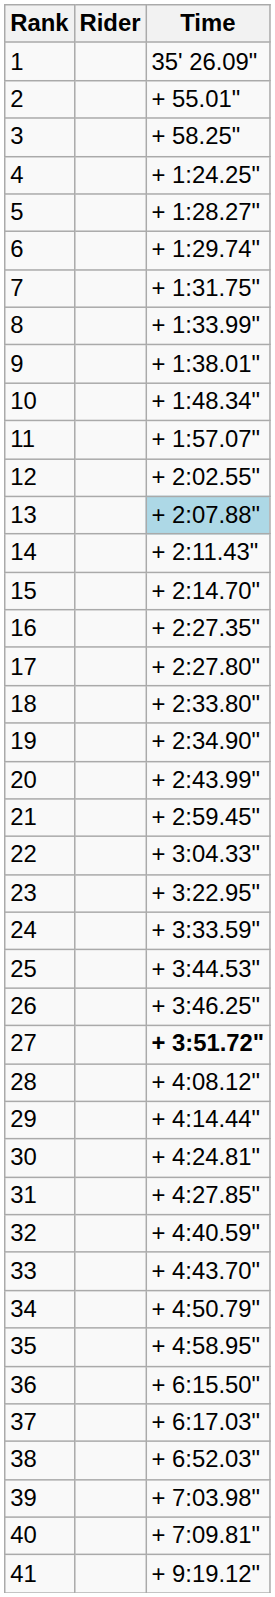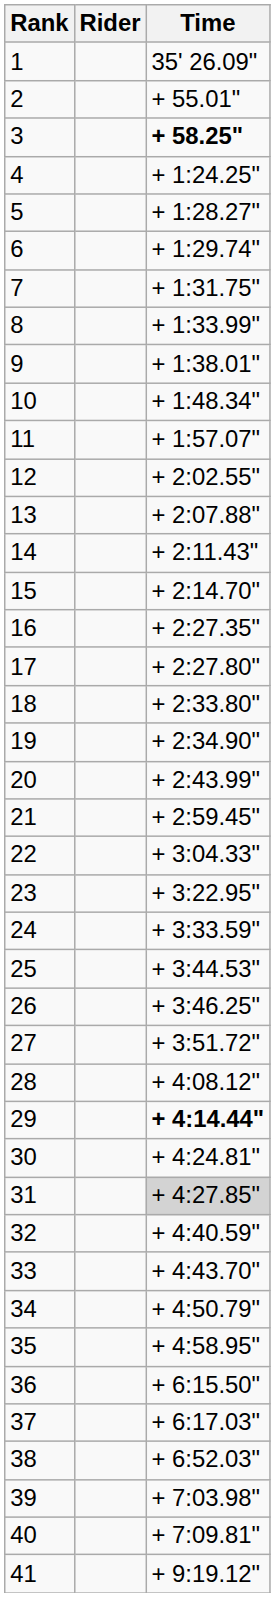(196, 136) normal -> (197, 136) bold
(206, 514) lightblue background -> (206, 514) no background
(208, 1044) bold -> (206, 1044) normal
(206, 1119) normal -> (208, 1119) bold
(206, 1195) no background -> (206, 1195) lightgrey background
